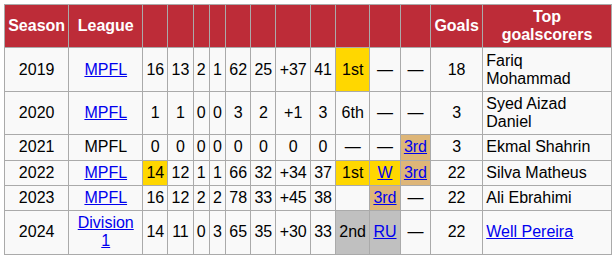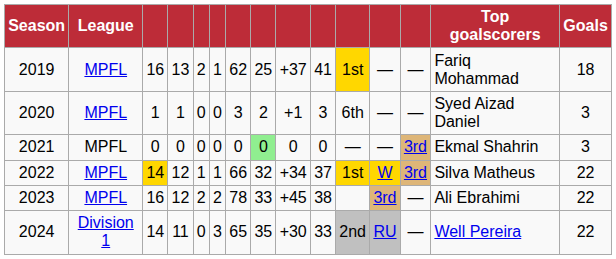columns swapped: (547, 26) <-> (457, 26)
(263, 147) no background -> (263, 147) lightgreen background
